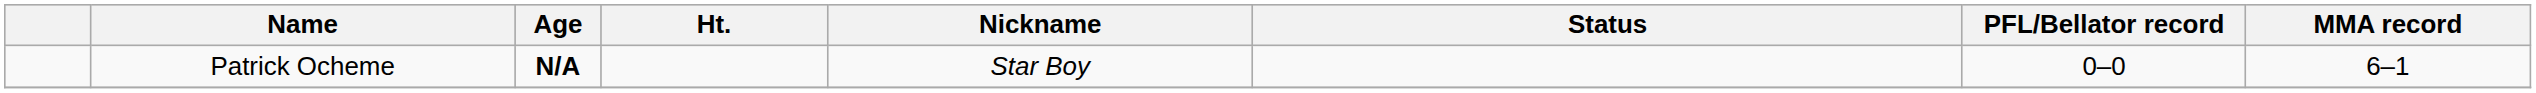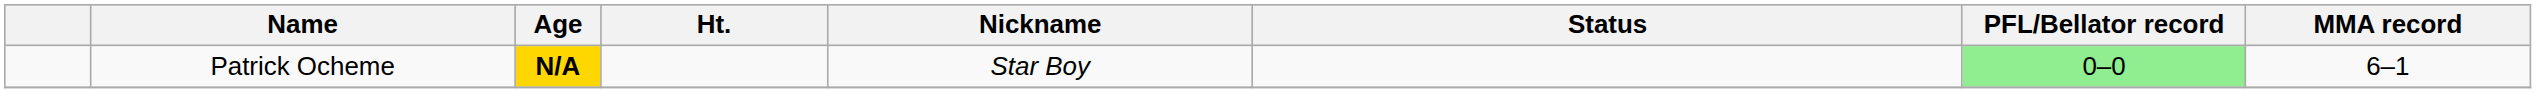(558, 66) no background -> (558, 66) gold background
(2104, 66) no background -> (2104, 66) lightgreen background
